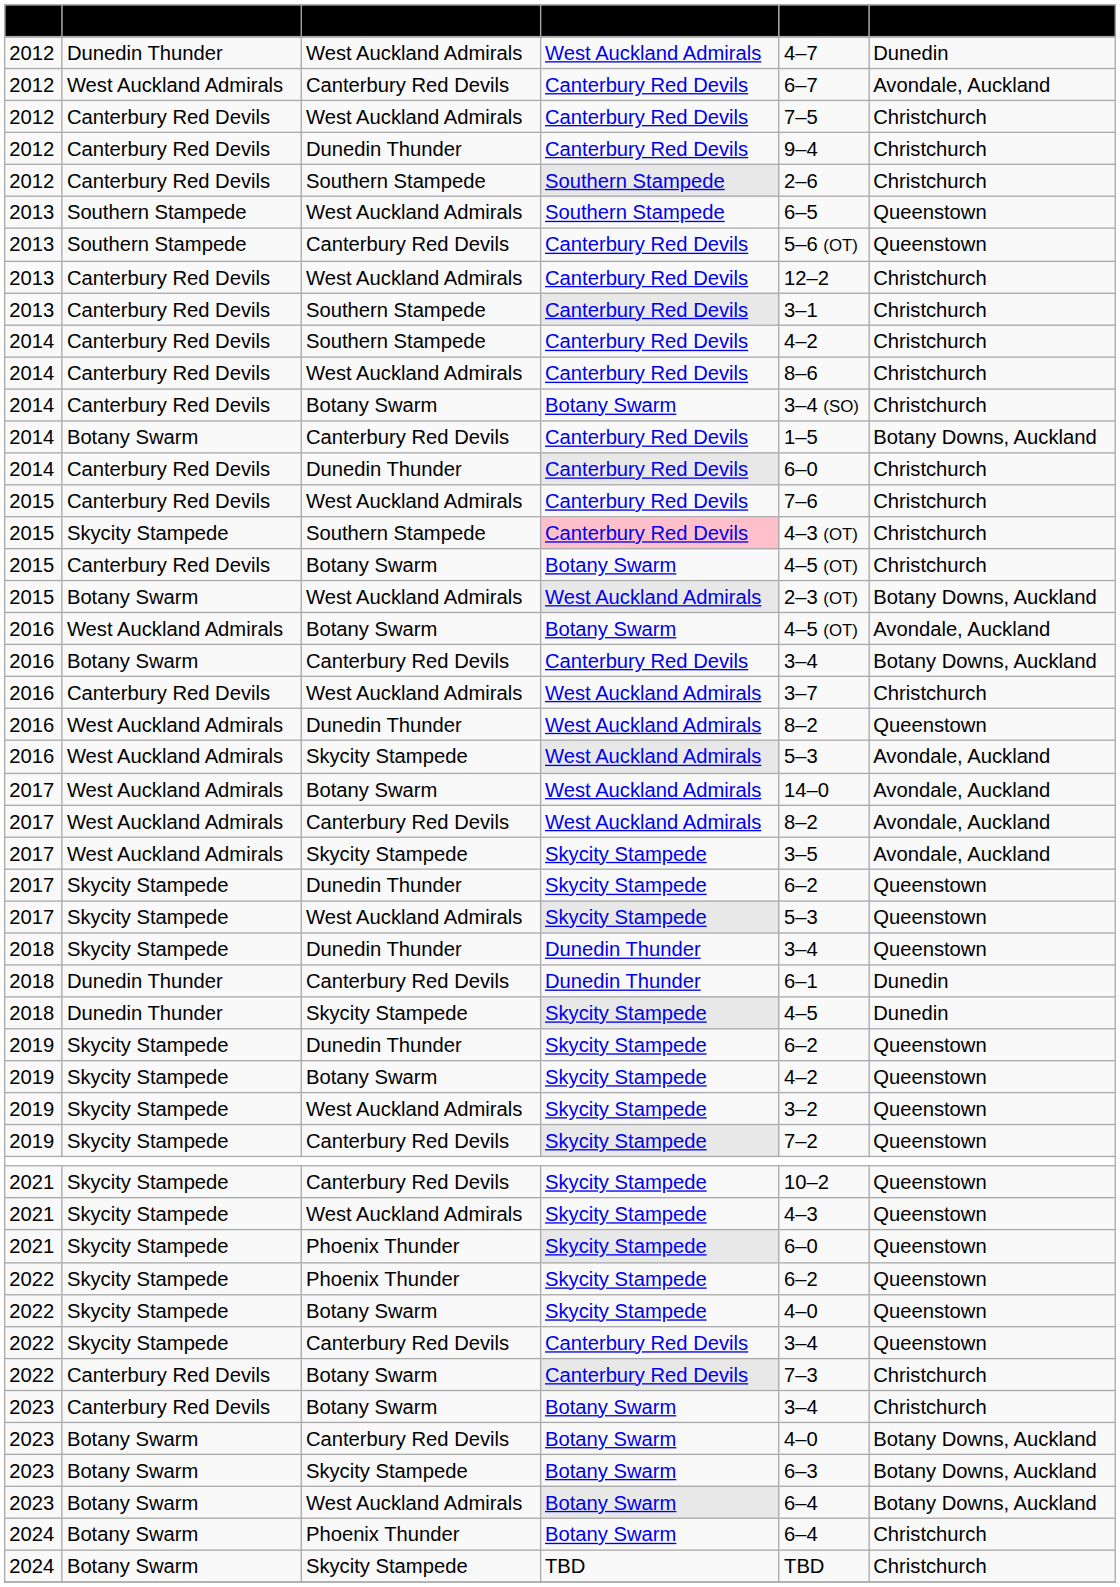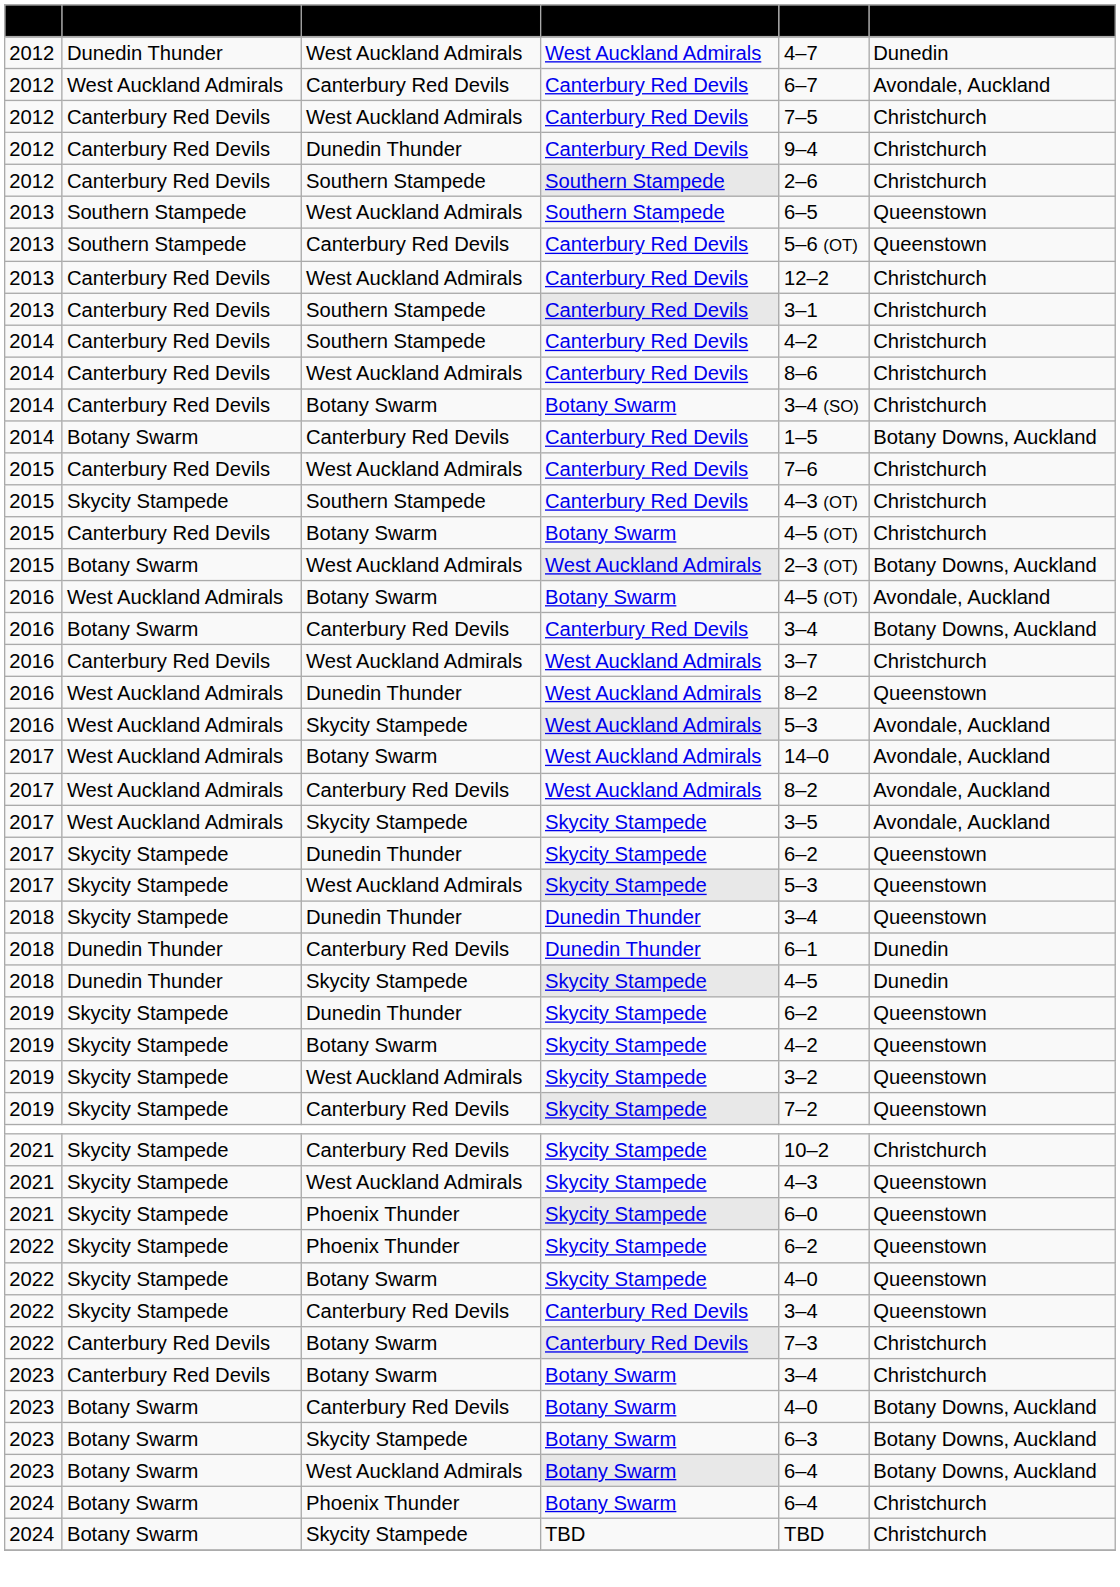- row: (32, 469)
(647, 533) pink background -> (647, 501) no background
(930, 1182) Queenstown -> (930, 1150) Christchurch
